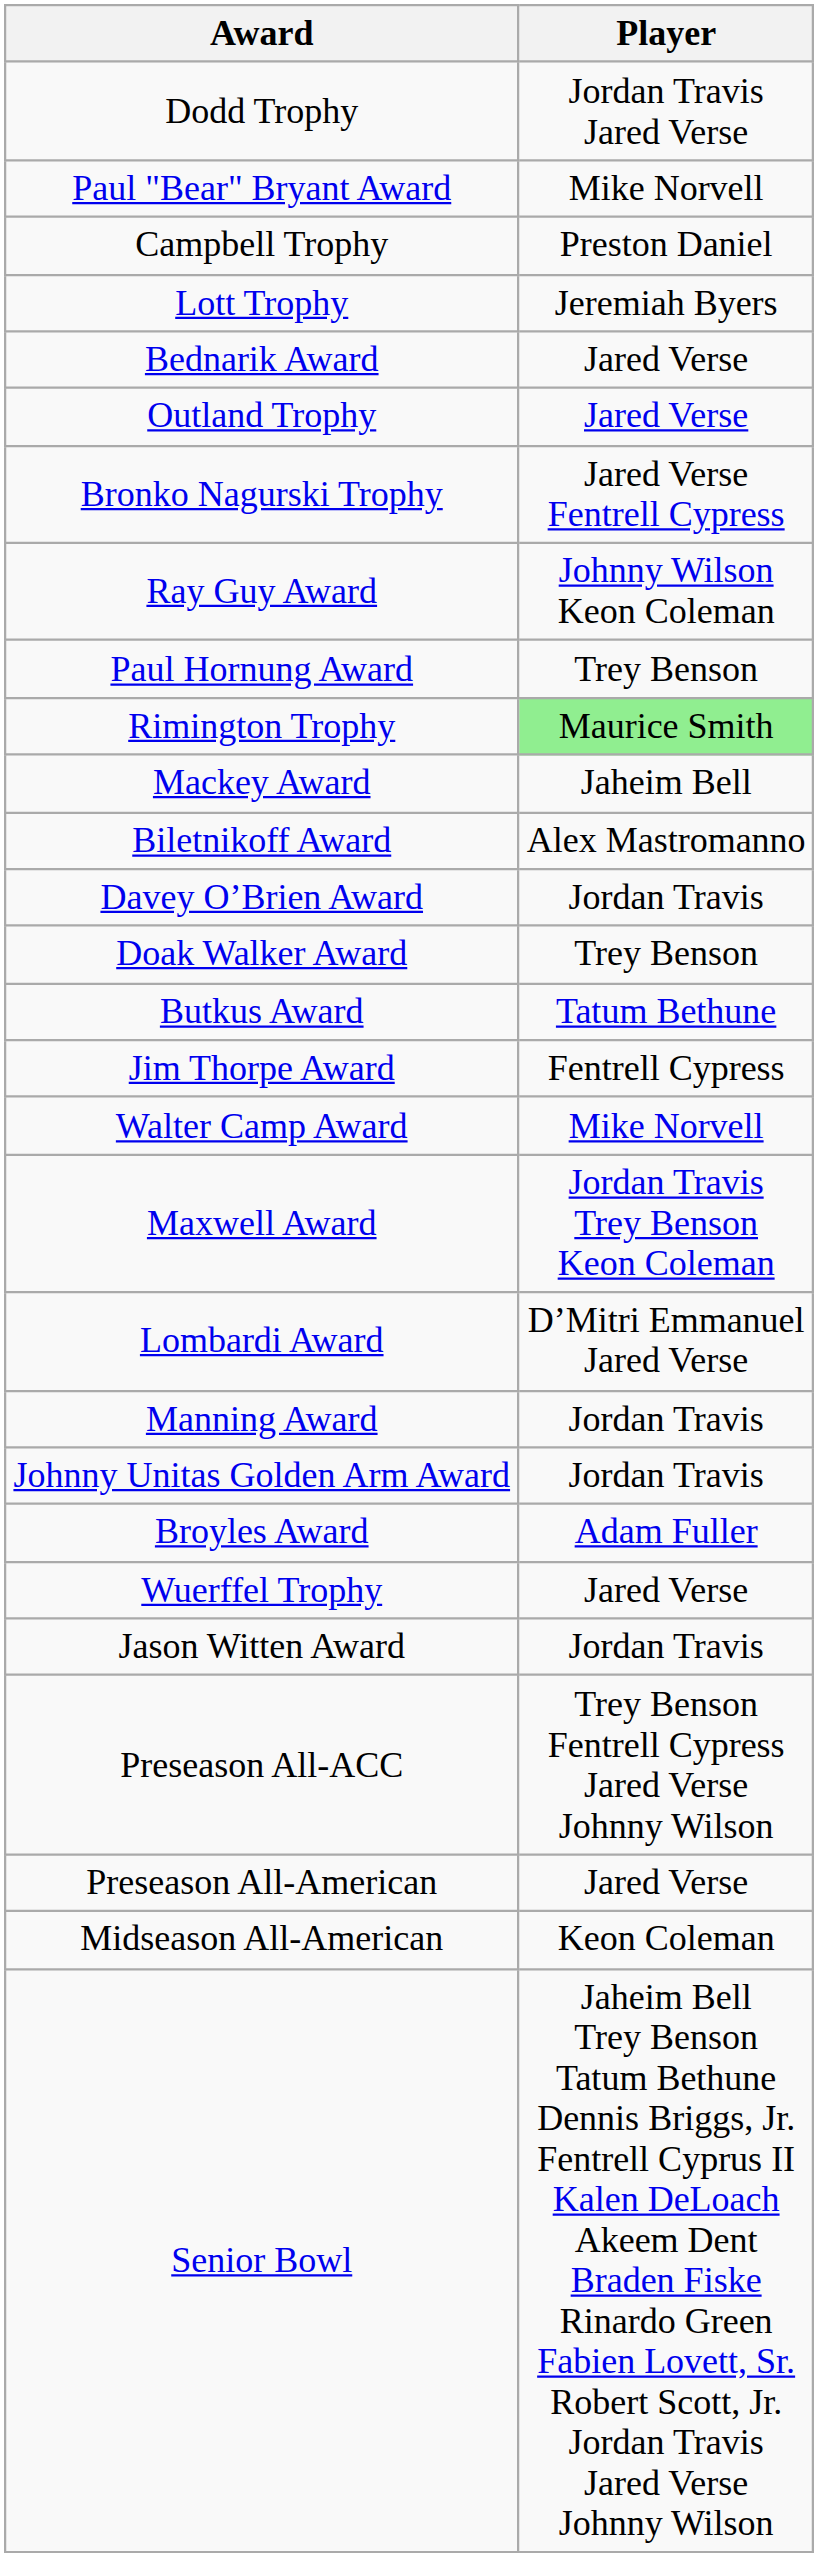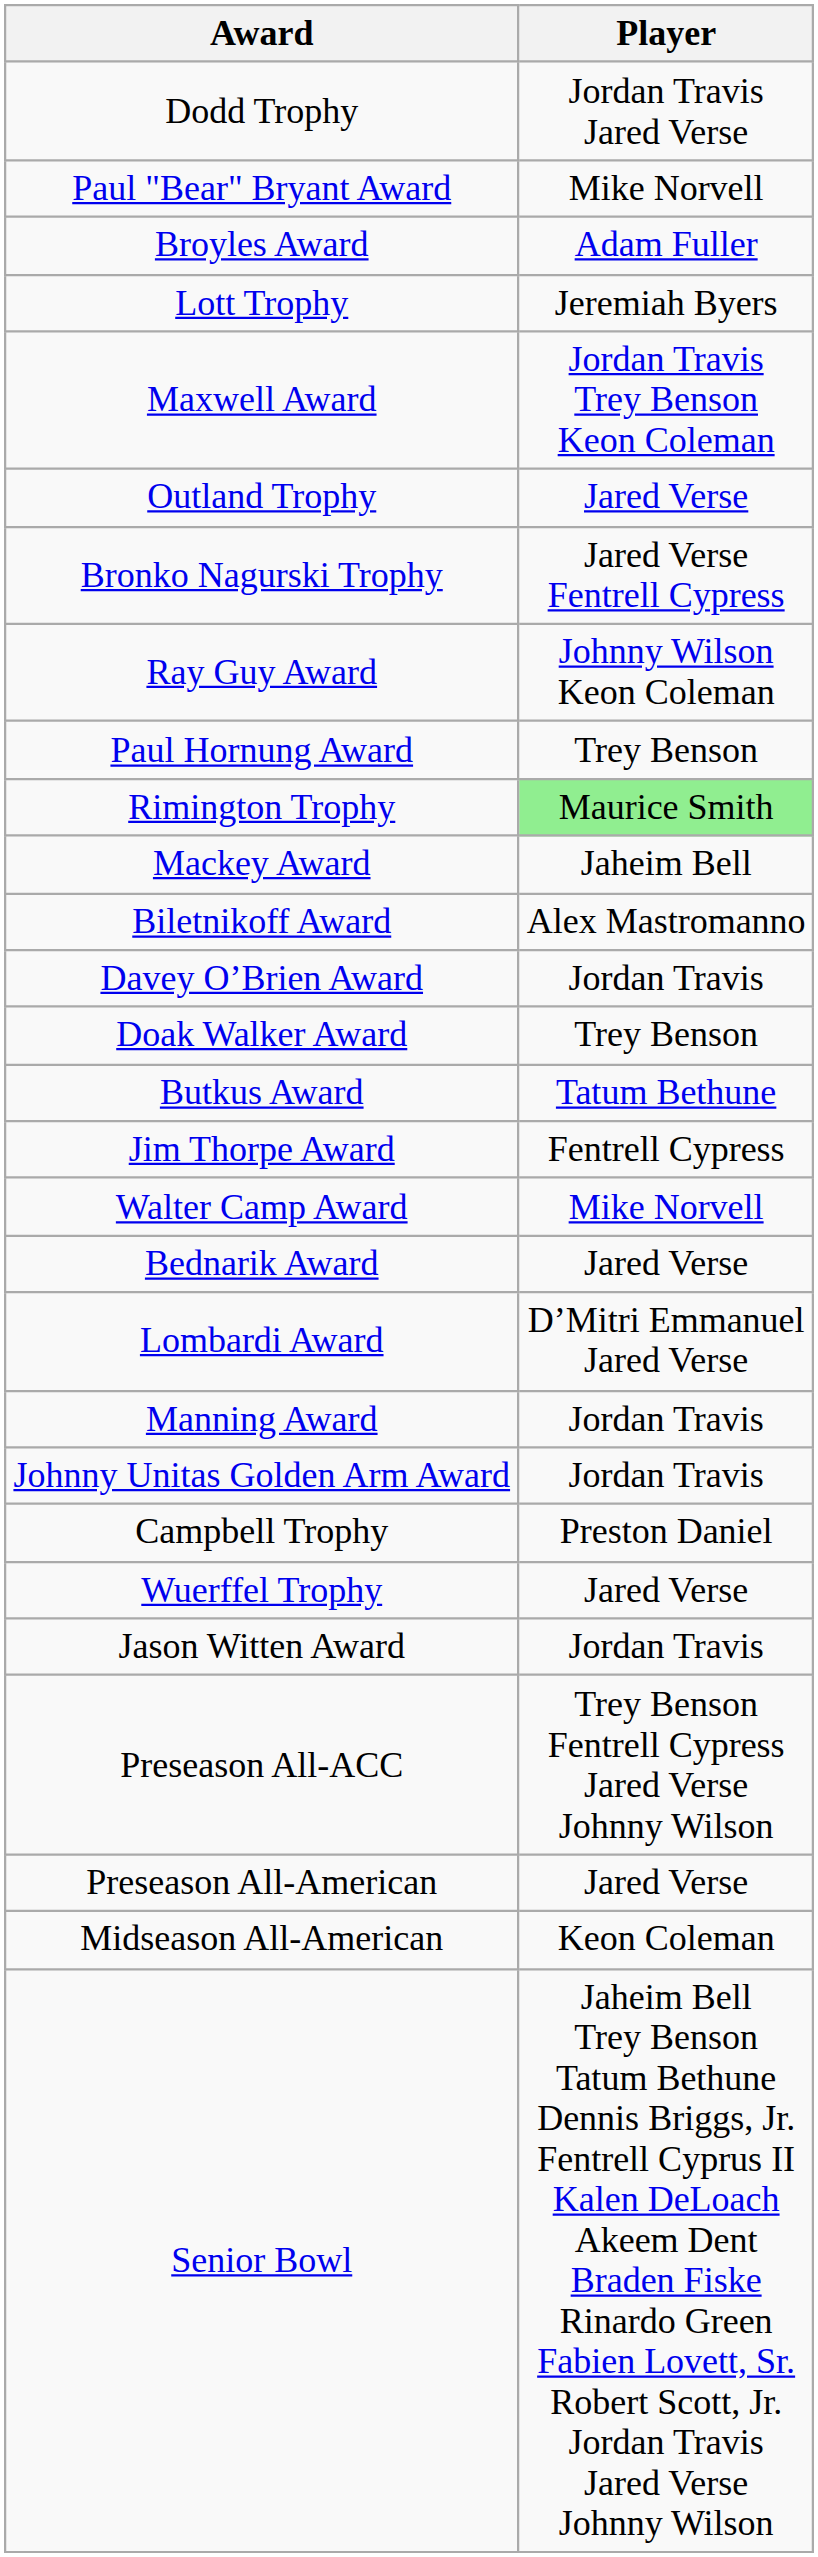rows swapped: (262, 1532) <-> (262, 244)
rows swapped: (262, 1222) <-> (262, 359)
